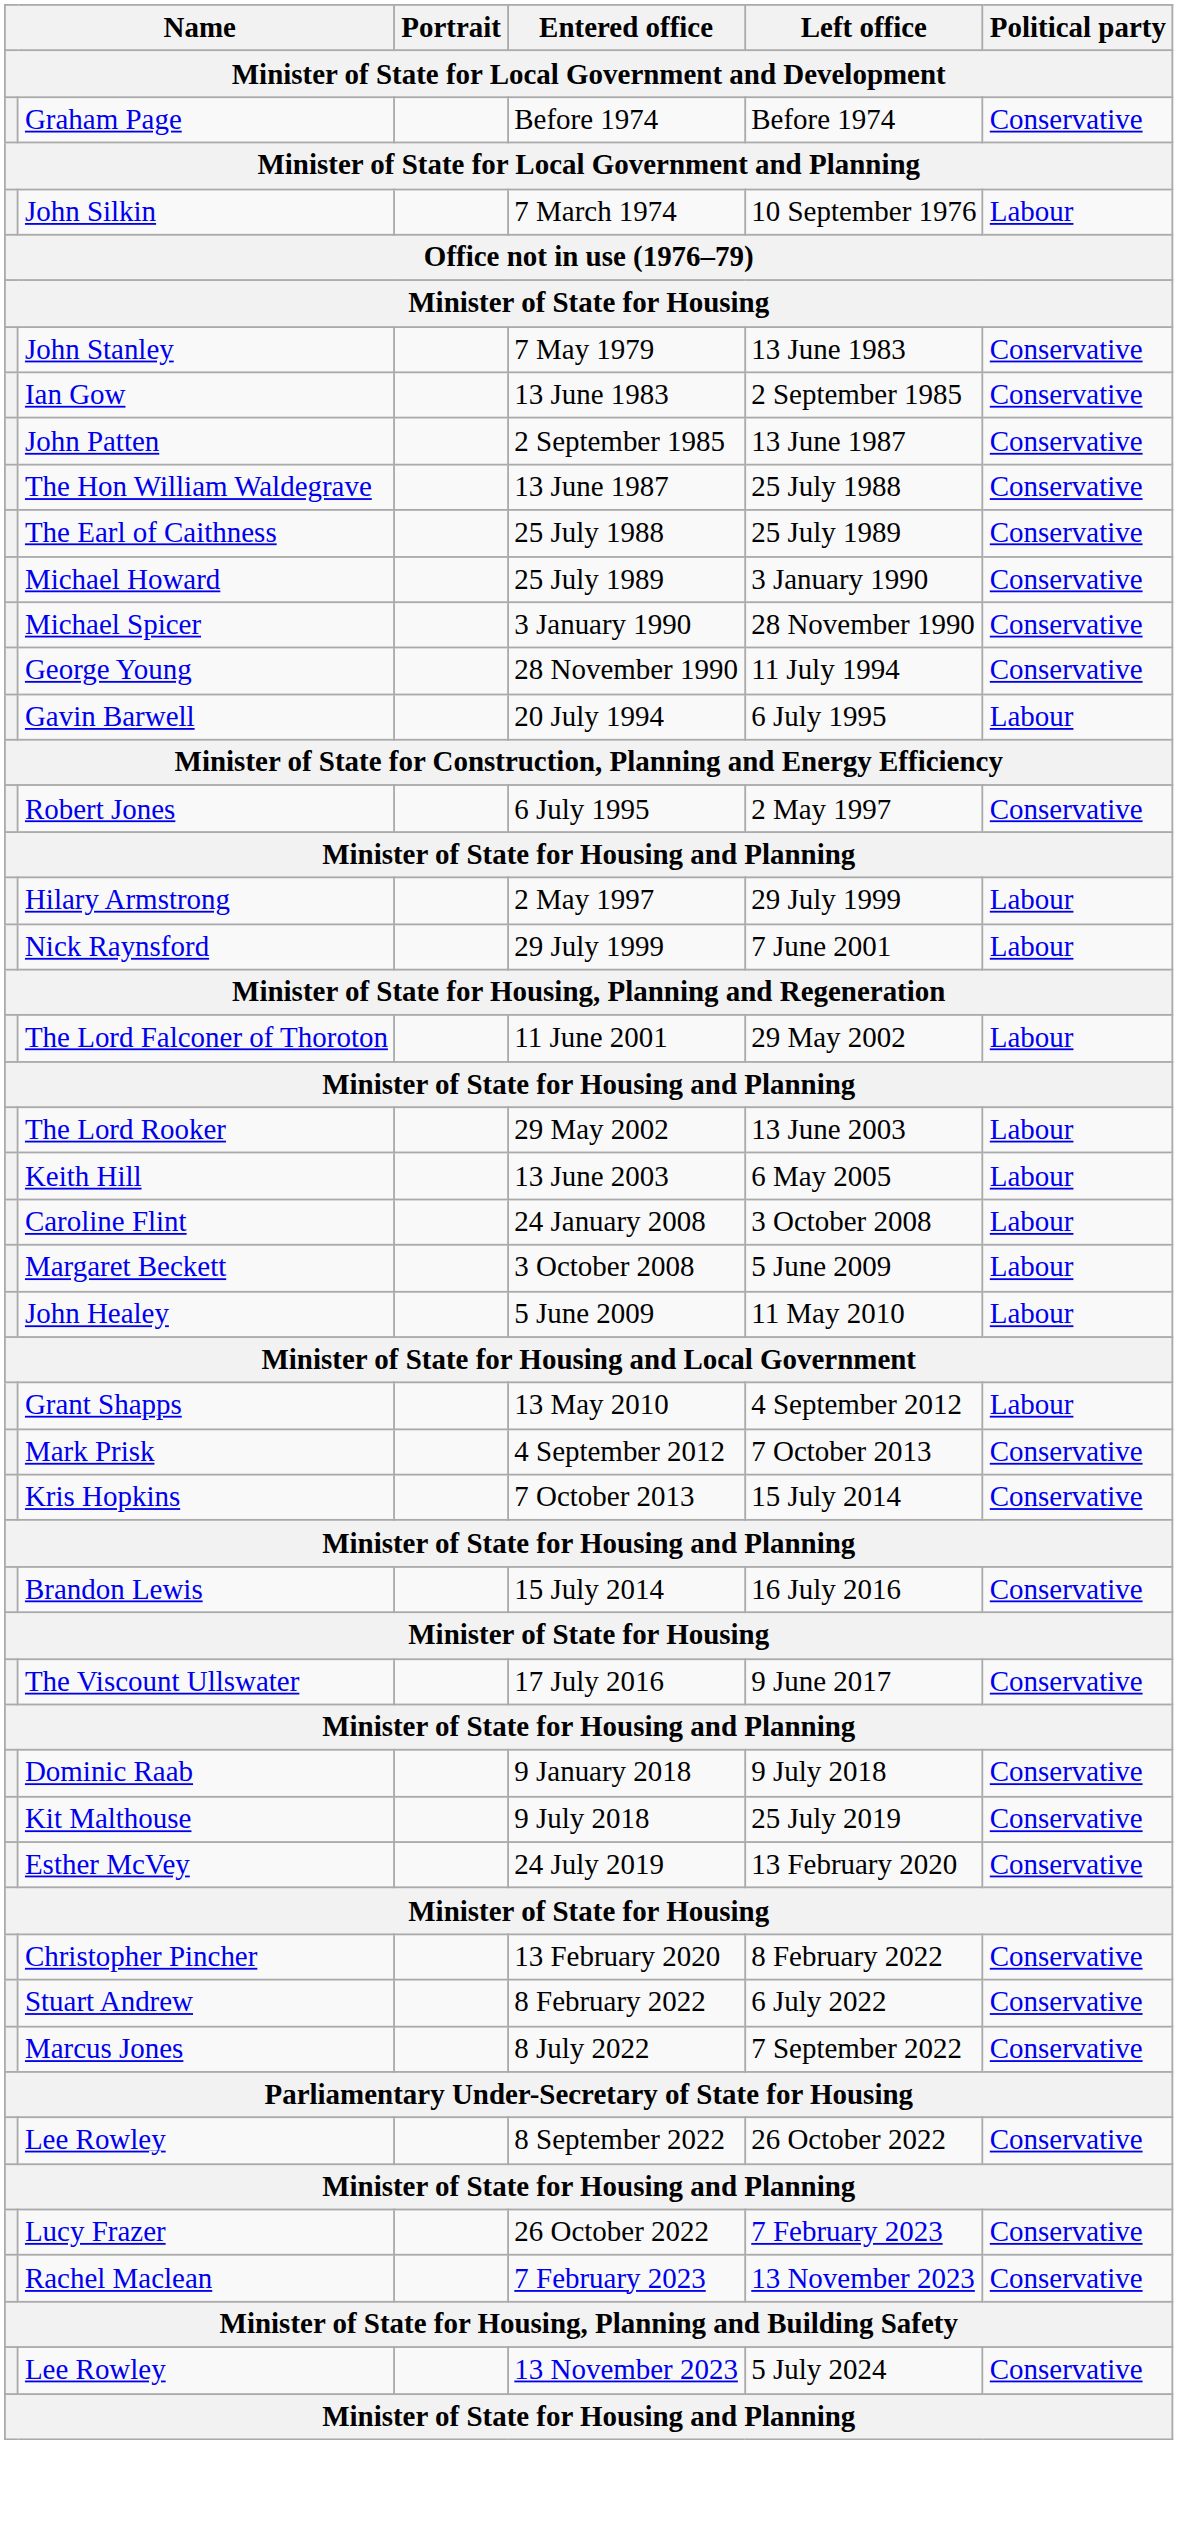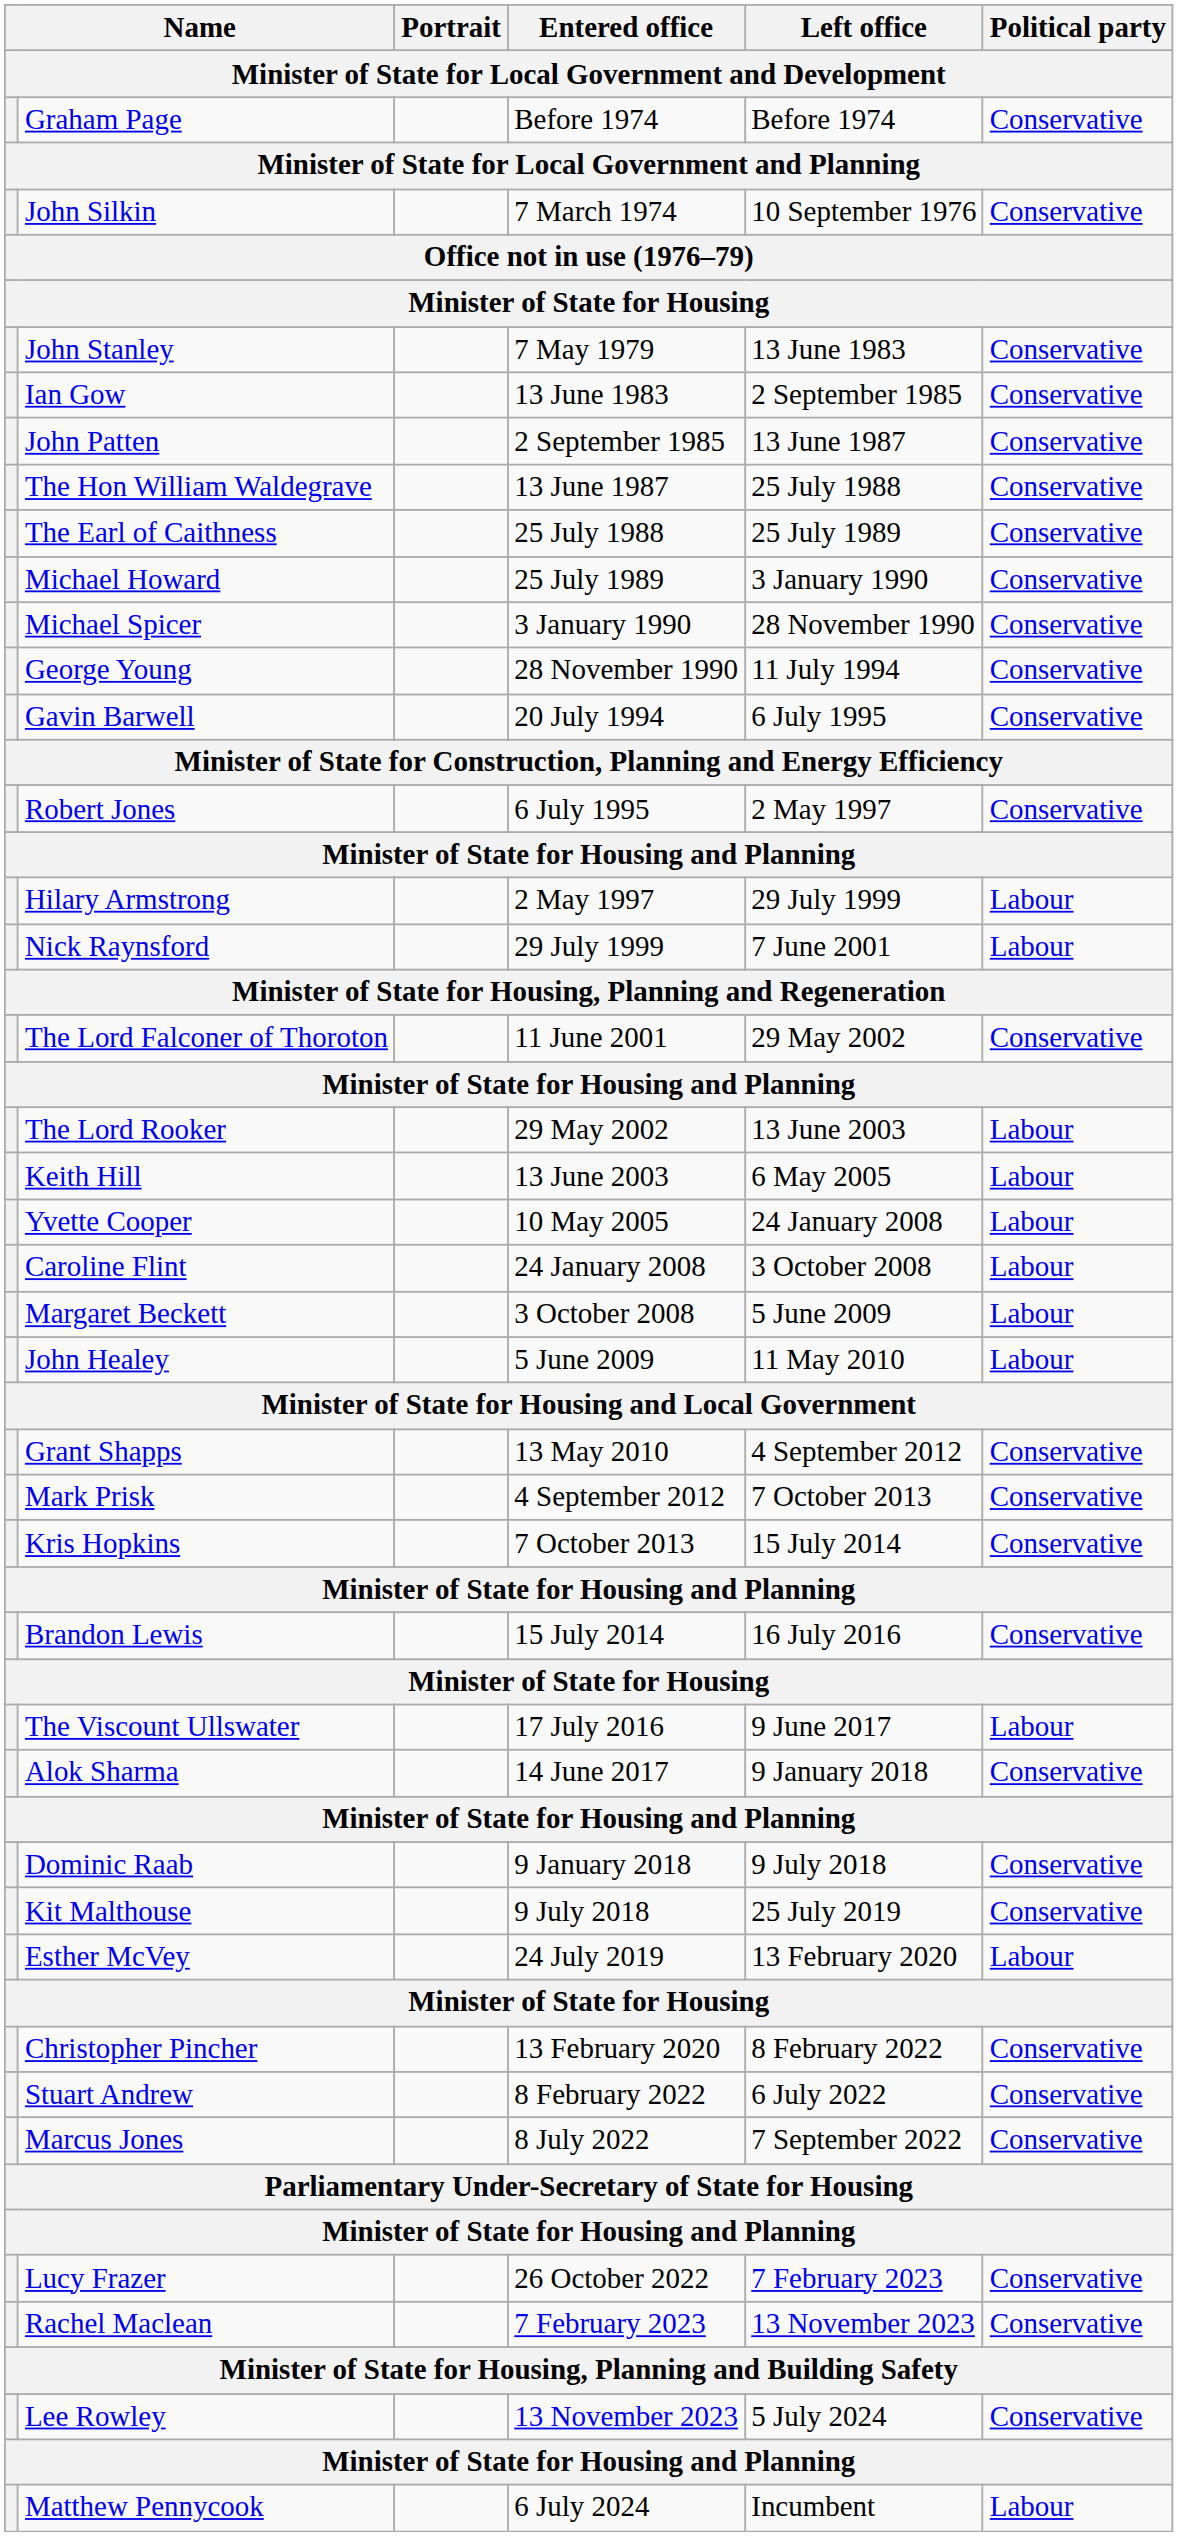(1032, 211) Labour -> (1066, 211) Conservative
(1032, 716) Labour -> (1066, 716) Conservative
(1032, 1037) Labour -> (1066, 1037) Conservative
+ row: (592, 1221)
(1032, 1405) Labour -> (1066, 1451) Conservative
(1066, 1680) Conservative -> (1032, 1726) Labour
+ row: (592, 1772)
(1066, 1864) Conservative -> (1032, 1956) Labour
- row: (620, 2140)
+ row: (582, 2507)
